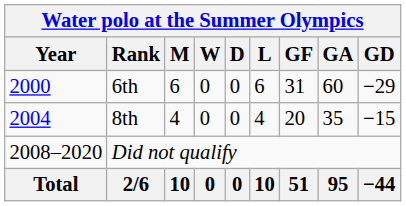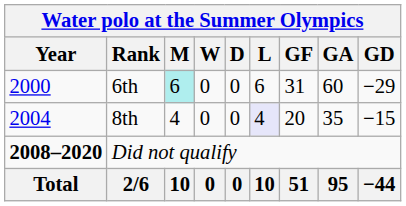(175, 86) no background -> (175, 86) paleturquoise background
(259, 119) no background -> (259, 119) lavender background
(56, 151) normal -> (56, 151) bold
